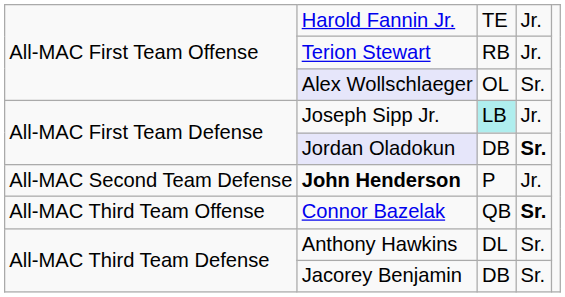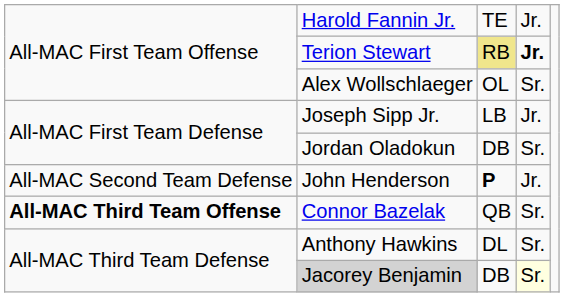(496, 52) no background -> (496, 52) khaki background
(531, 52) normal -> (532, 52) bold
(387, 84) lavender background -> (387, 84) no background
(494, 116) paleturquoise background -> (494, 116) no background
(378, 148) lavender background -> (378, 148) no background
(533, 148) bold -> (533, 148) normal
(381, 180) bold -> (376, 180) normal
(489, 180) normal -> (489, 180) bold
(137, 212) normal -> (145, 212) bold
(533, 212) bold -> (533, 212) normal
(382, 276) no background -> (382, 276) lightgrey background
(533, 276) no background -> (533, 276) lightyellow background
